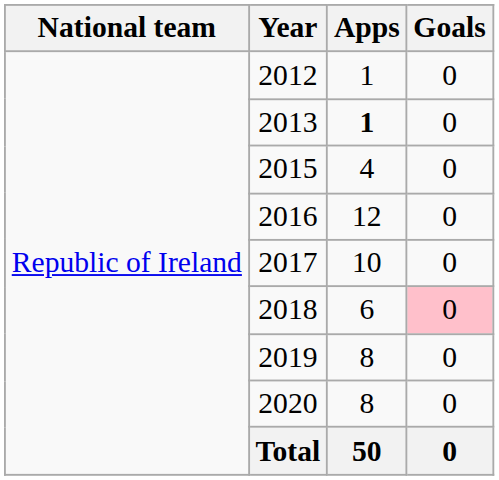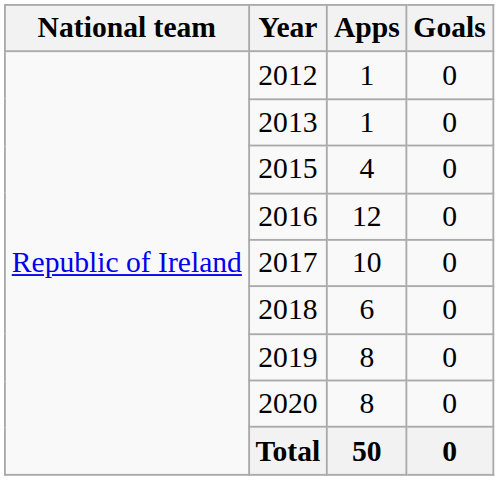(367, 121) bold -> (367, 121) normal
(450, 309) pink background -> (450, 309) no background
